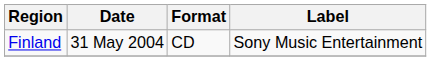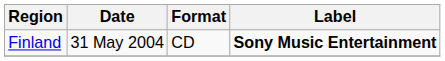(328, 42) normal -> (335, 42) bold
